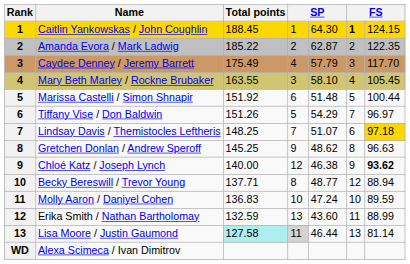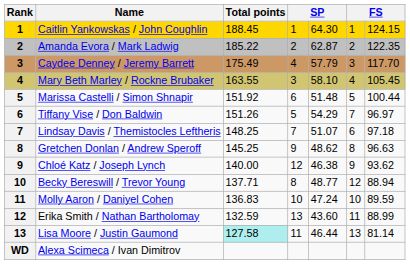(352, 30) bold -> (352, 30) normal
(381, 132) gold background -> (381, 132) no background
(381, 166) bold -> (381, 166) normal
(296, 234) lightgrey background -> (296, 234) no background
